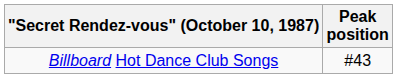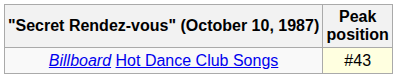(358, 60) no background -> (358, 60) lightyellow background
